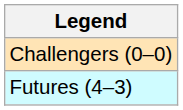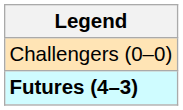(71, 87) normal -> (74, 87) bold
